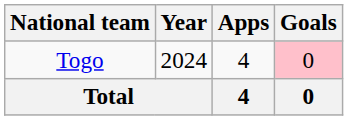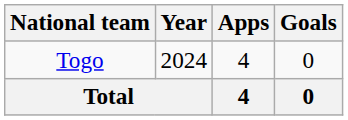(308, 59) pink background -> (308, 59) no background
